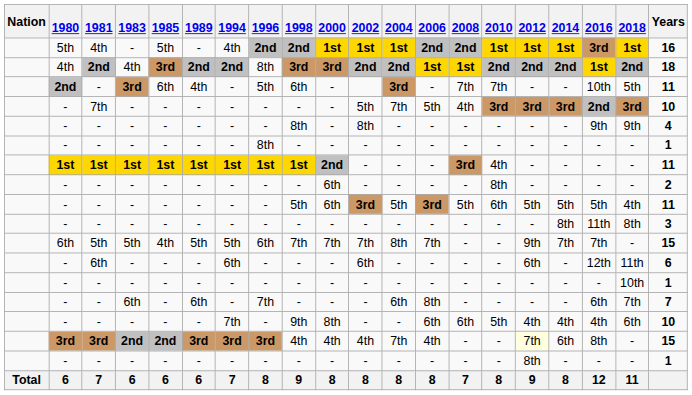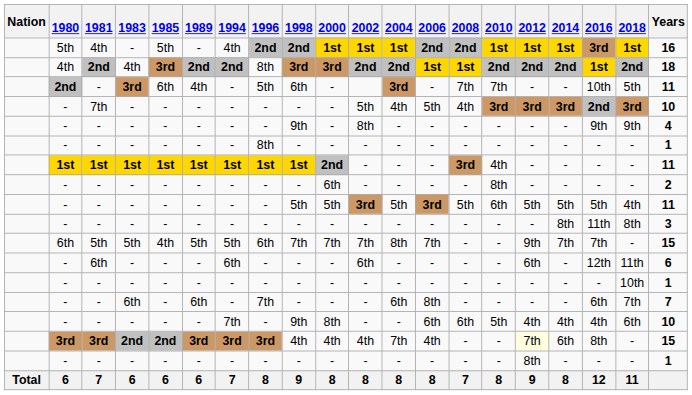(399, 107) 7th -> (399, 107) 4th
(299, 126) 8th -> (299, 126) 9th
(332, 204) 6th -> (332, 204) 5th
